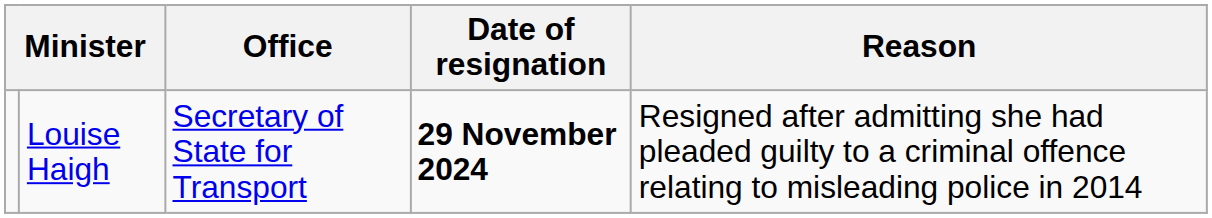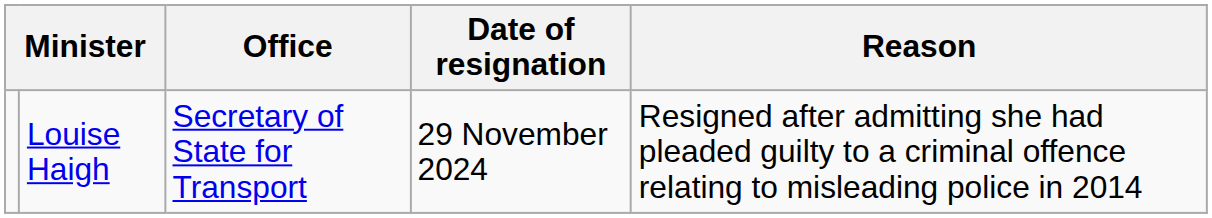(517, 151) bold -> (513, 151) normal
